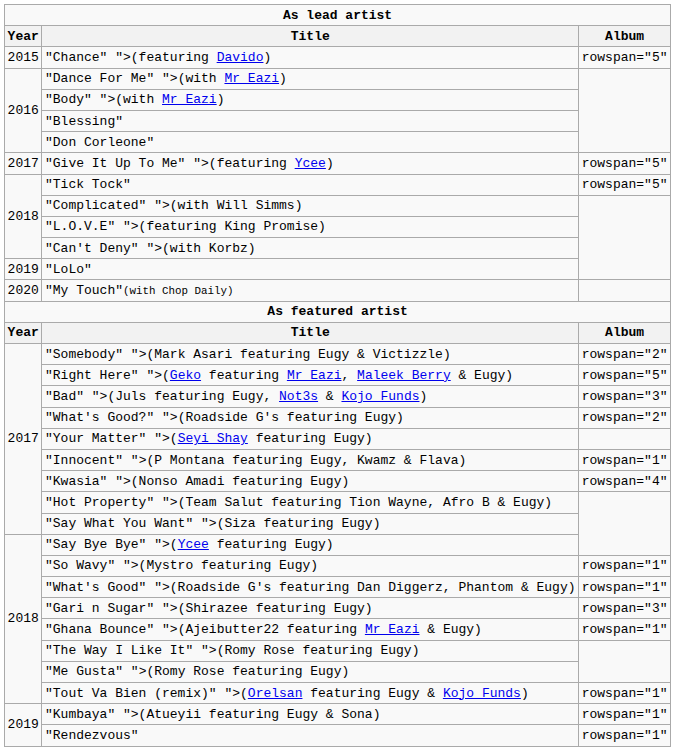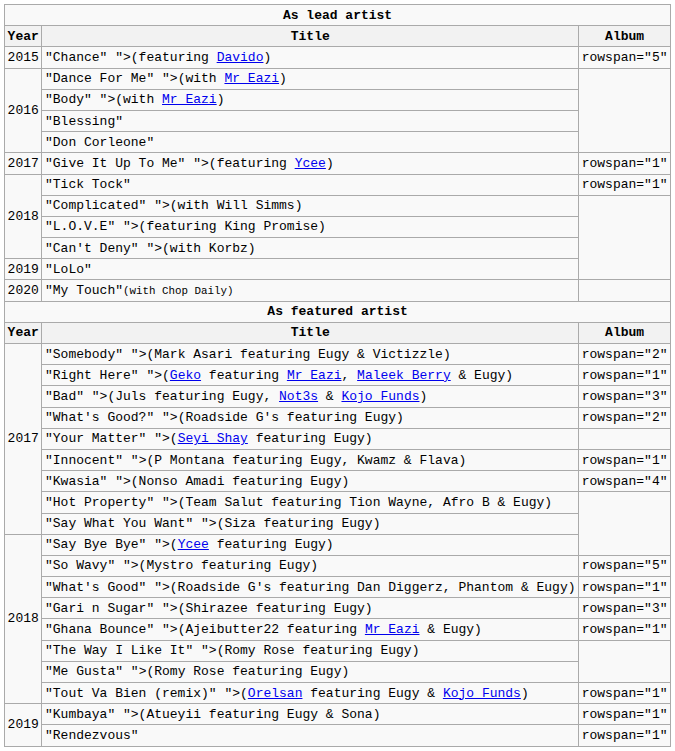(625, 163) rowspan="5" -> (625, 163) rowspan="1"
(625, 185) rowspan="5" -> (625, 185) rowspan="1"
(625, 375) rowspan="5" -> (625, 375) rowspan="1"
(625, 566) rowspan="1" -> (625, 566) rowspan="5"
